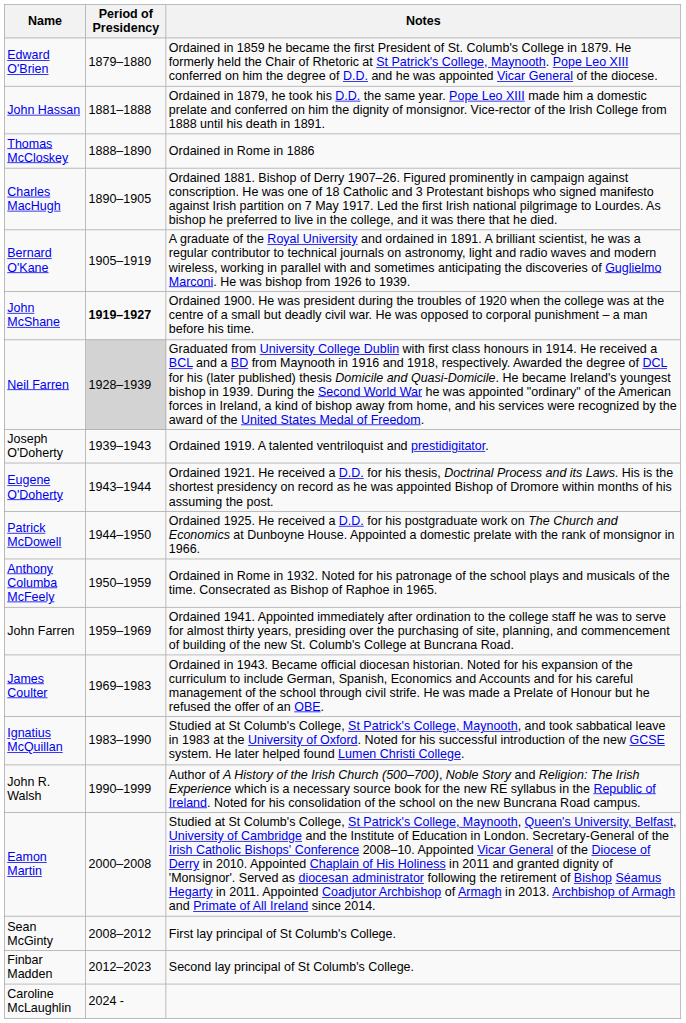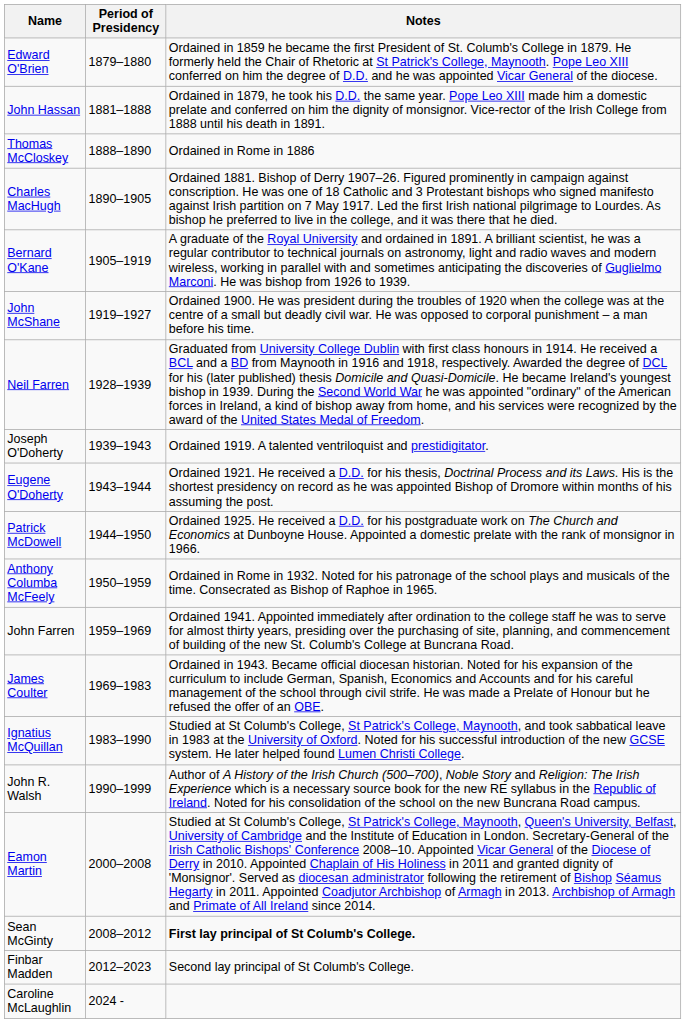(120, 315) bold -> (120, 315) normal
(120, 384) lightgrey background -> (120, 384) no background
(282, 933) normal -> (292, 933) bold
